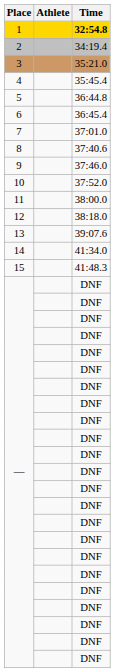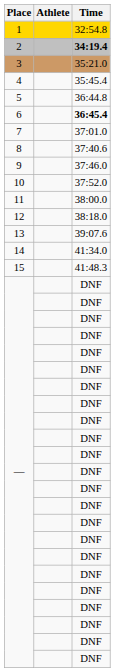(91, 30) bold -> (91, 30) normal
(91, 47) normal -> (91, 47) bold
(91, 115) normal -> (91, 115) bold
